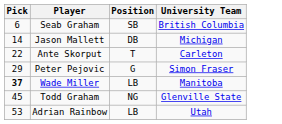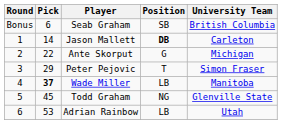+ column: (20, 12)
(133, 41) normal -> (164, 41) bold
(201, 41) Michigan -> (232, 41) Carleton
(133, 55) T -> (164, 55) G
(201, 55) Carleton -> (232, 55) Michigan
(133, 69) G -> (164, 69) T
